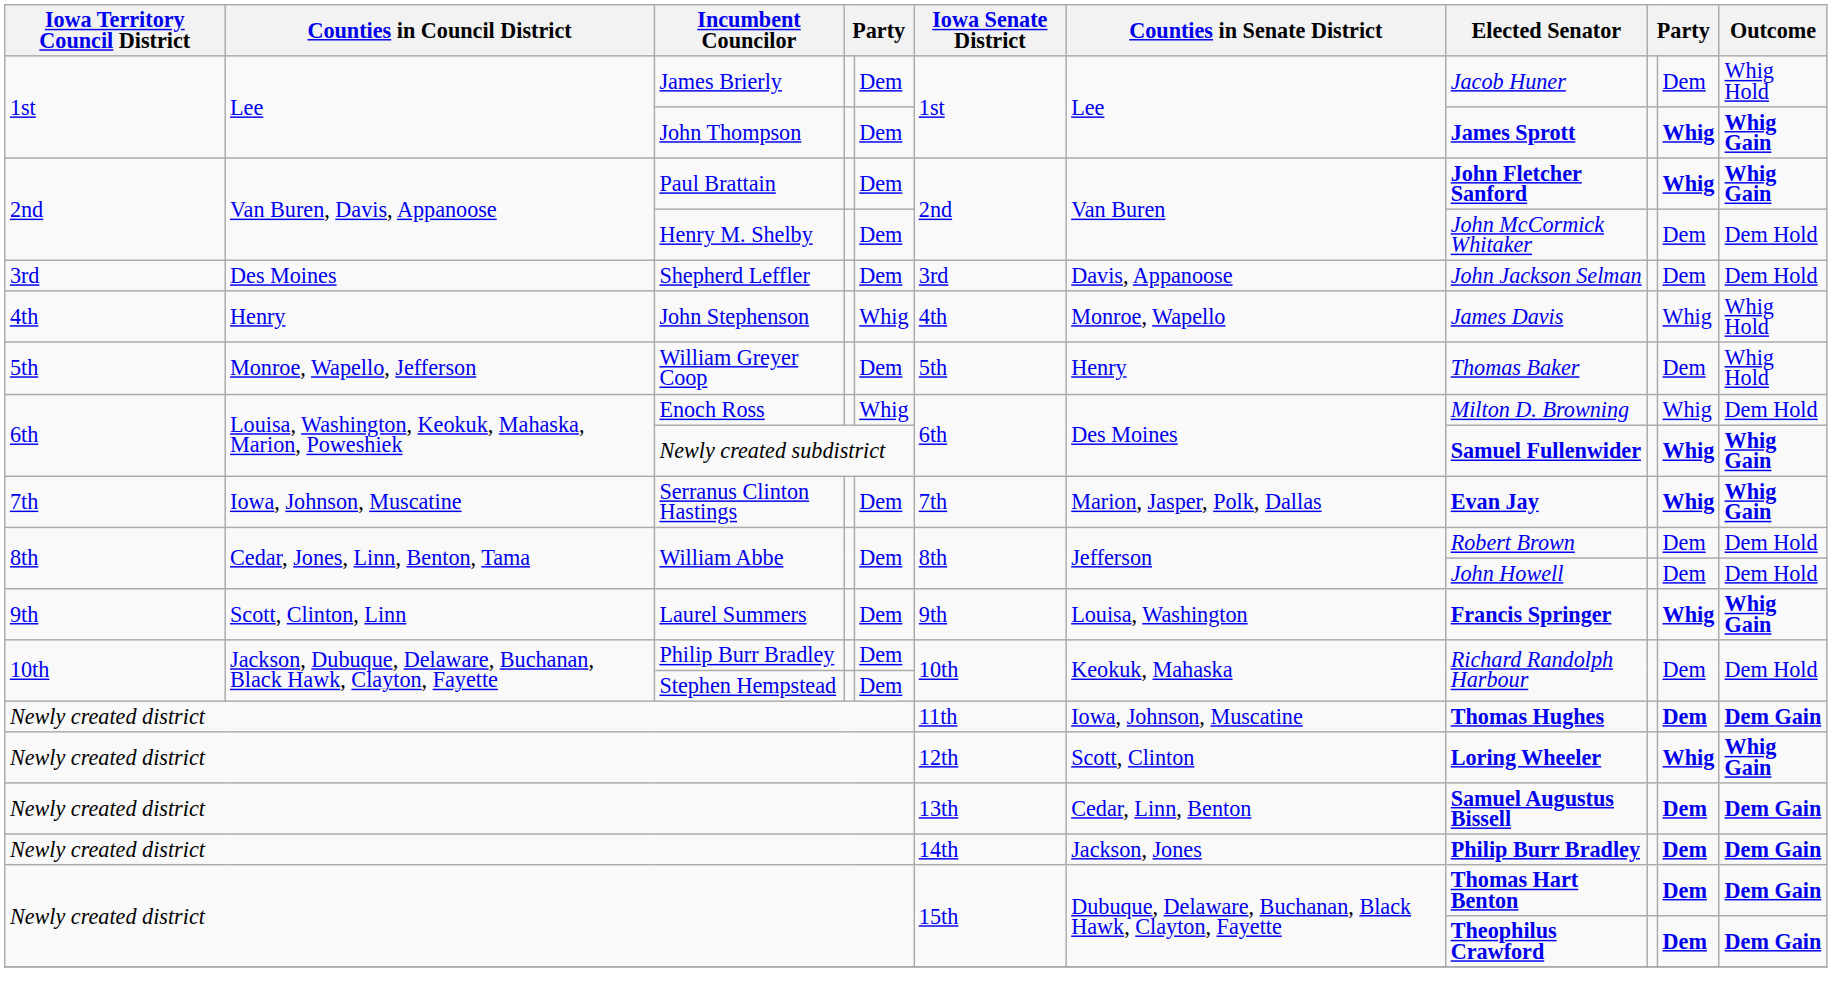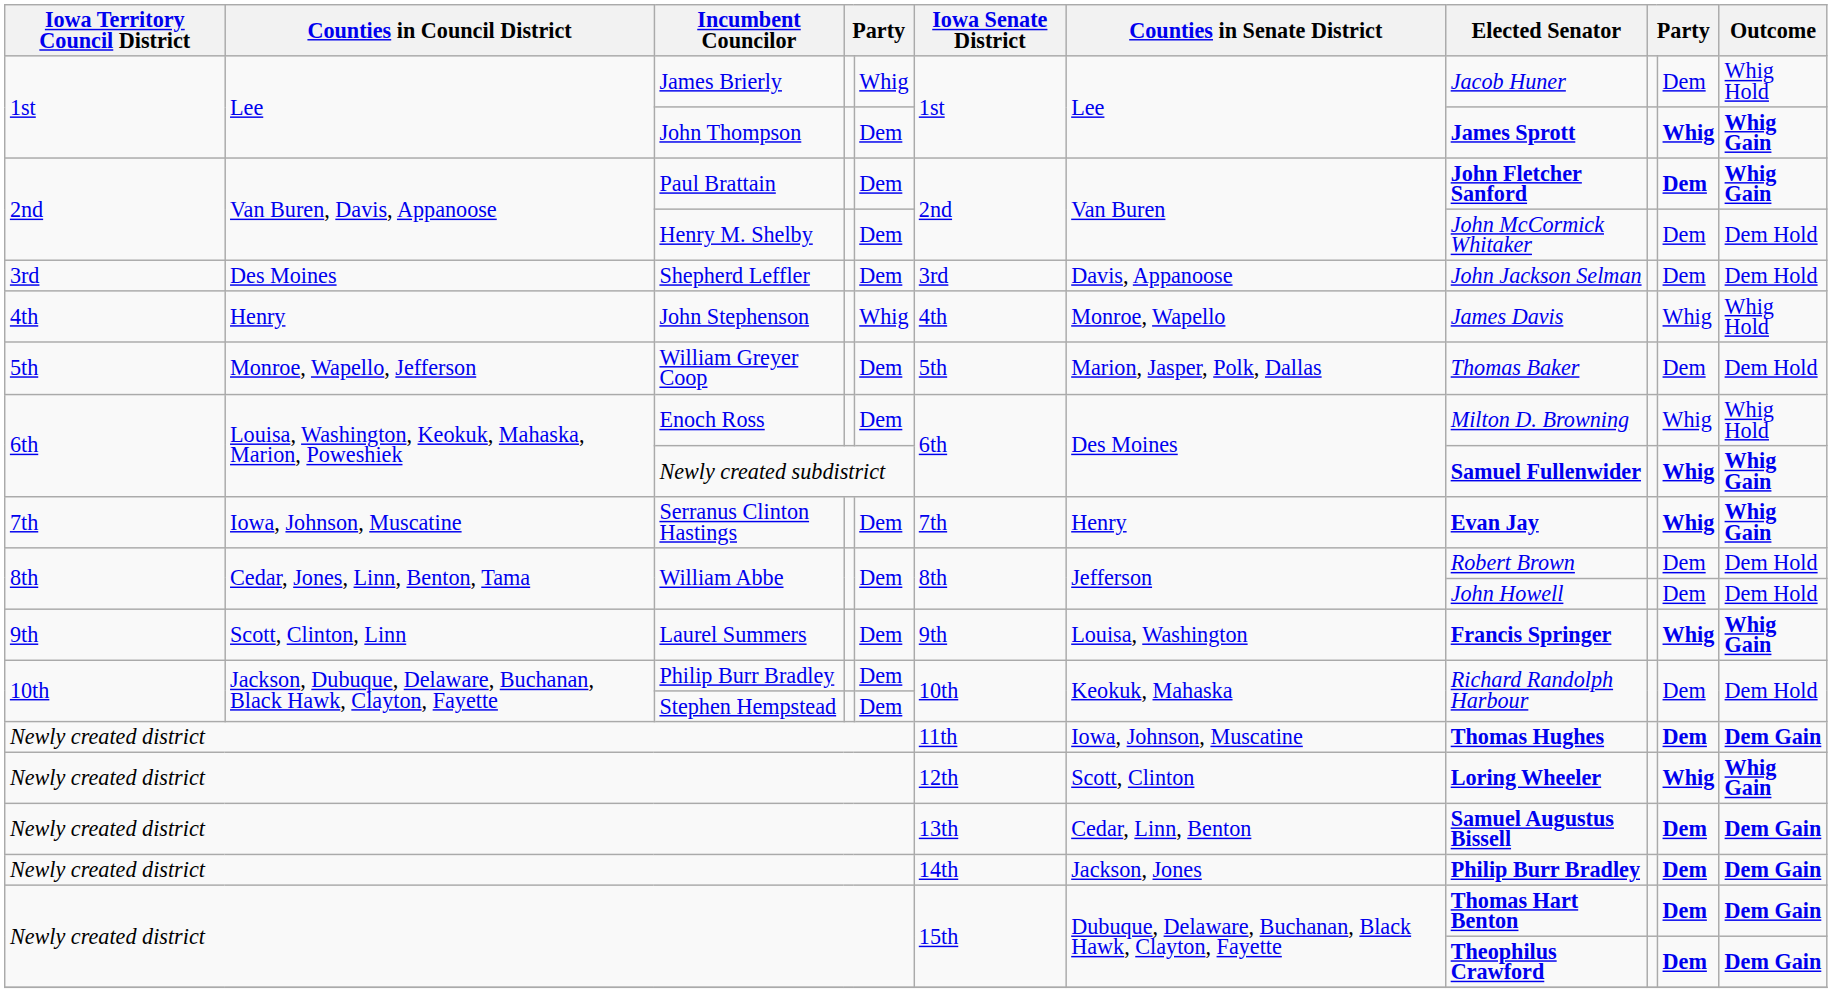(881, 81) Dem -> (884, 81) Whig
(1688, 183) Whig -> (1685, 183) Dem
(1099, 368) Henry -> (1196, 368) Marion, Jasper, Polk, Dallas
(1749, 368) Whig Hold -> (1771, 368) Dem Hold
(884, 409) Whig -> (881, 419) Dem
(1771, 409) Dem Hold -> (1749, 419) Whig Hold
(1196, 501) Marion, Jasper, Polk, Dallas -> (1099, 521) Henry
